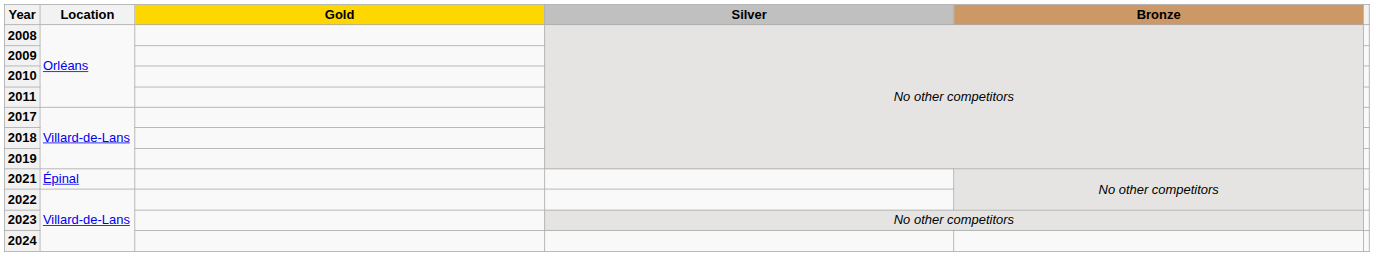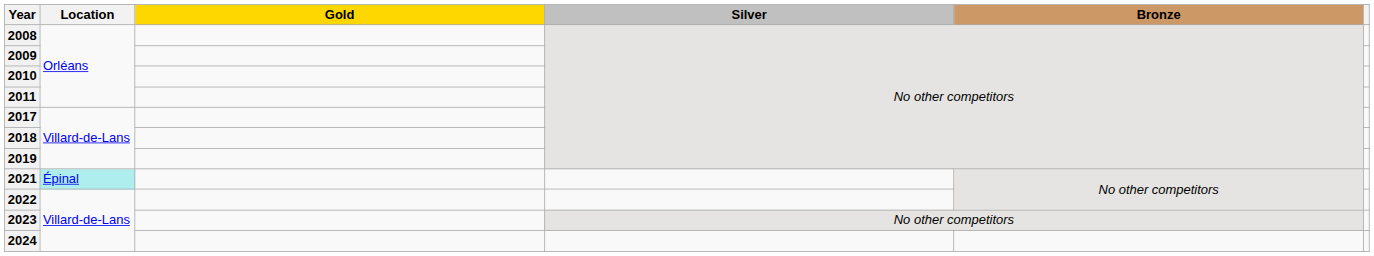(61, 179) no background -> (61, 179) paleturquoise background
